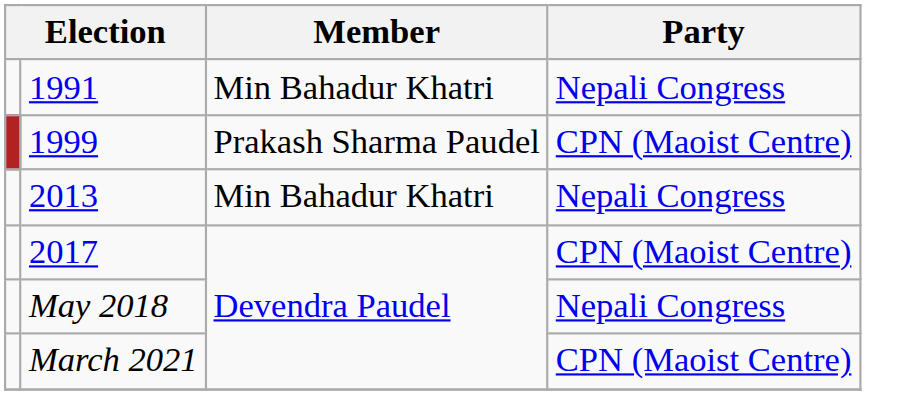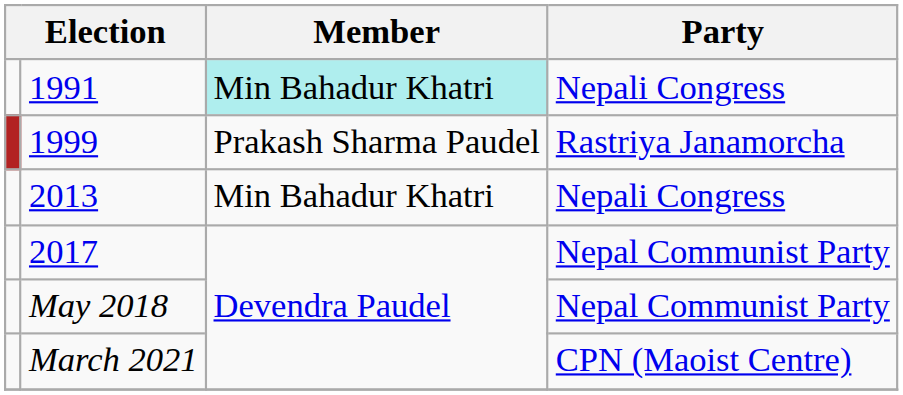(354, 86) no background -> (354, 86) paleturquoise background
(704, 141) CPN (Maoist Centre) -> (700, 141) Rastriya Janamorcha
(704, 251) CPN (Maoist Centre) -> (723, 251) Nepal Communist Party
(670, 305) Nepali Congress -> (723, 305) Nepal Communist Party
